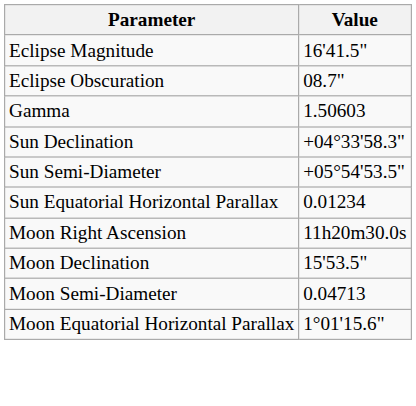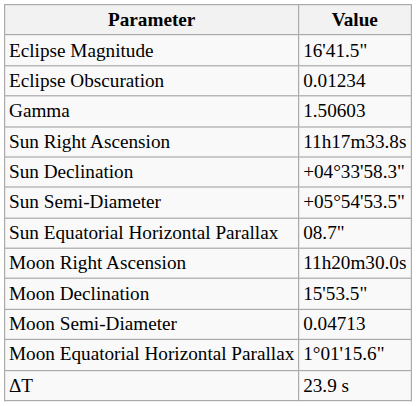(324, 80) 08.7" -> (334, 80) 0.01234
+ row: (90, 141)
(334, 202) 0.01234 -> (324, 232) 08.7"
+ row: (21, 385)
